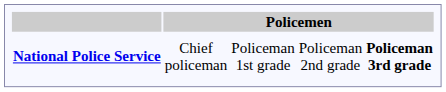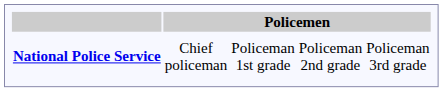(400, 56) bold -> (398, 56) normal
